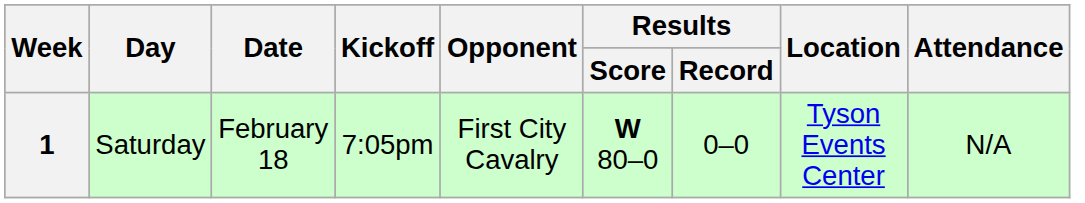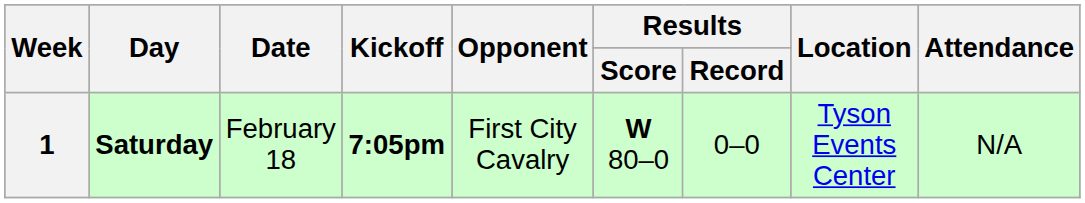(150, 144) normal -> (154, 144) bold
(388, 144) normal -> (397, 144) bold
